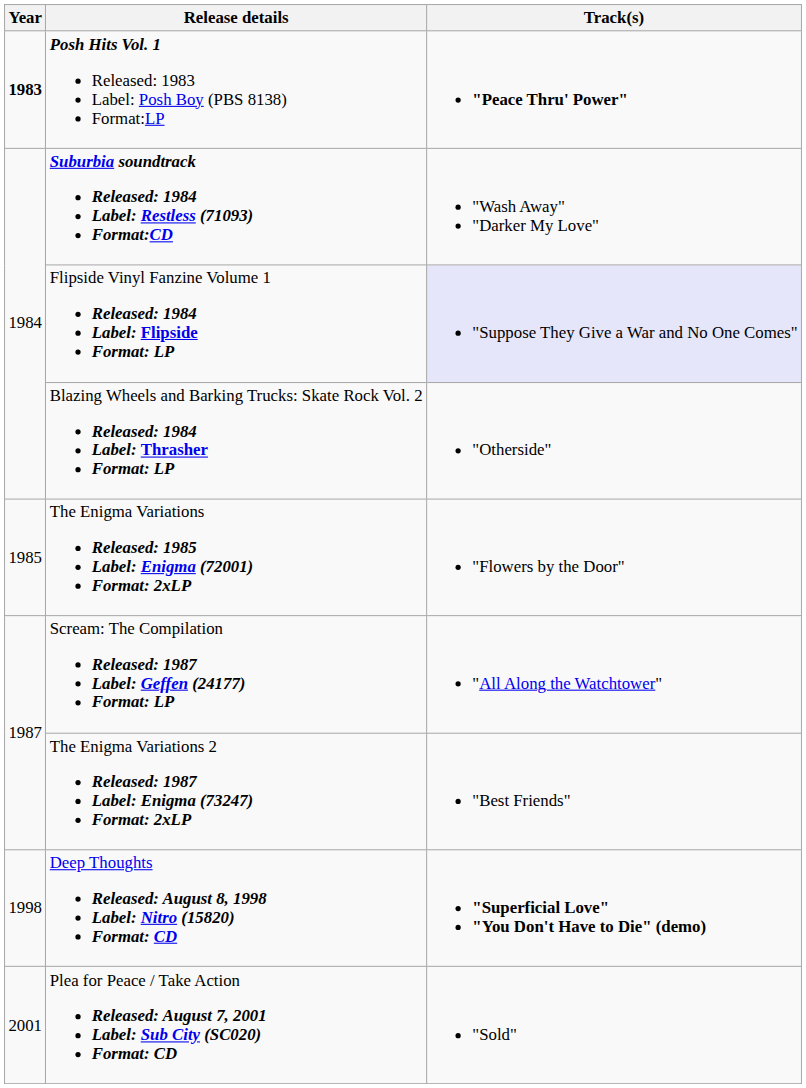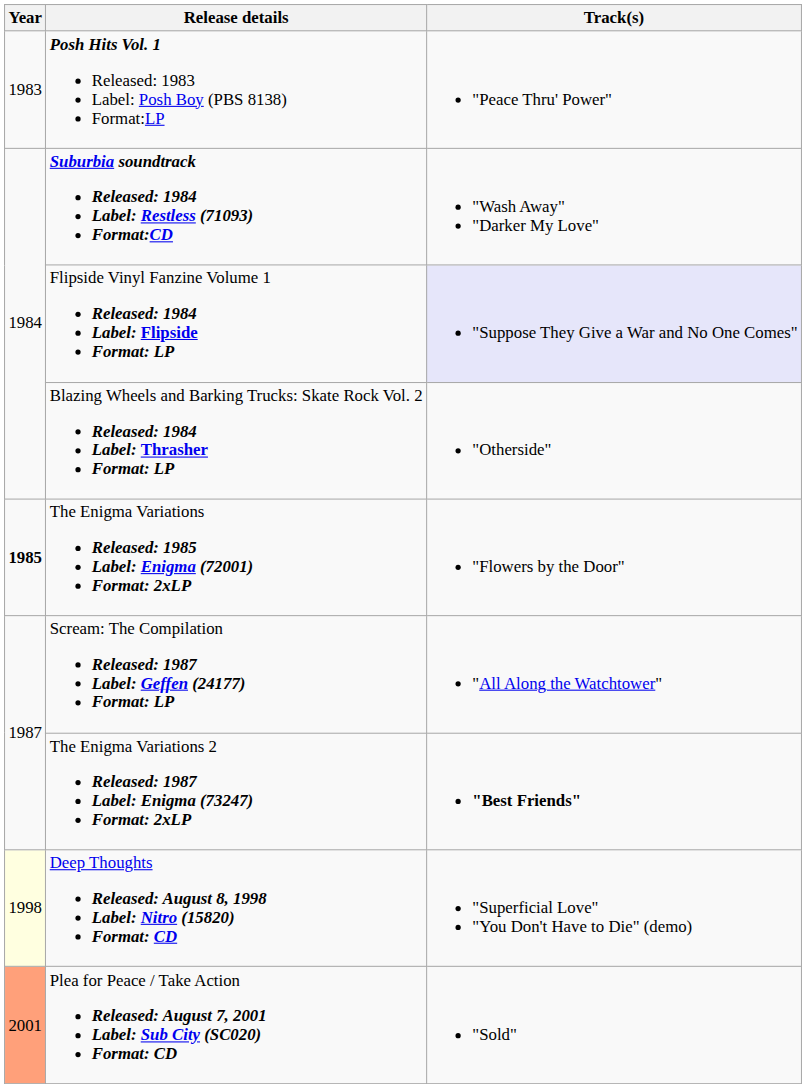(25, 89) bold -> (25, 89) normal
(614, 99) bold -> (614, 99) normal
(25, 557) normal -> (25, 557) bold
(614, 801) normal -> (614, 801) bold
(25, 908) no background -> (25, 908) lightyellow background
(614, 918) bold -> (614, 918) normal
(25, 1025) no background -> (25, 1025) lightsalmon background
